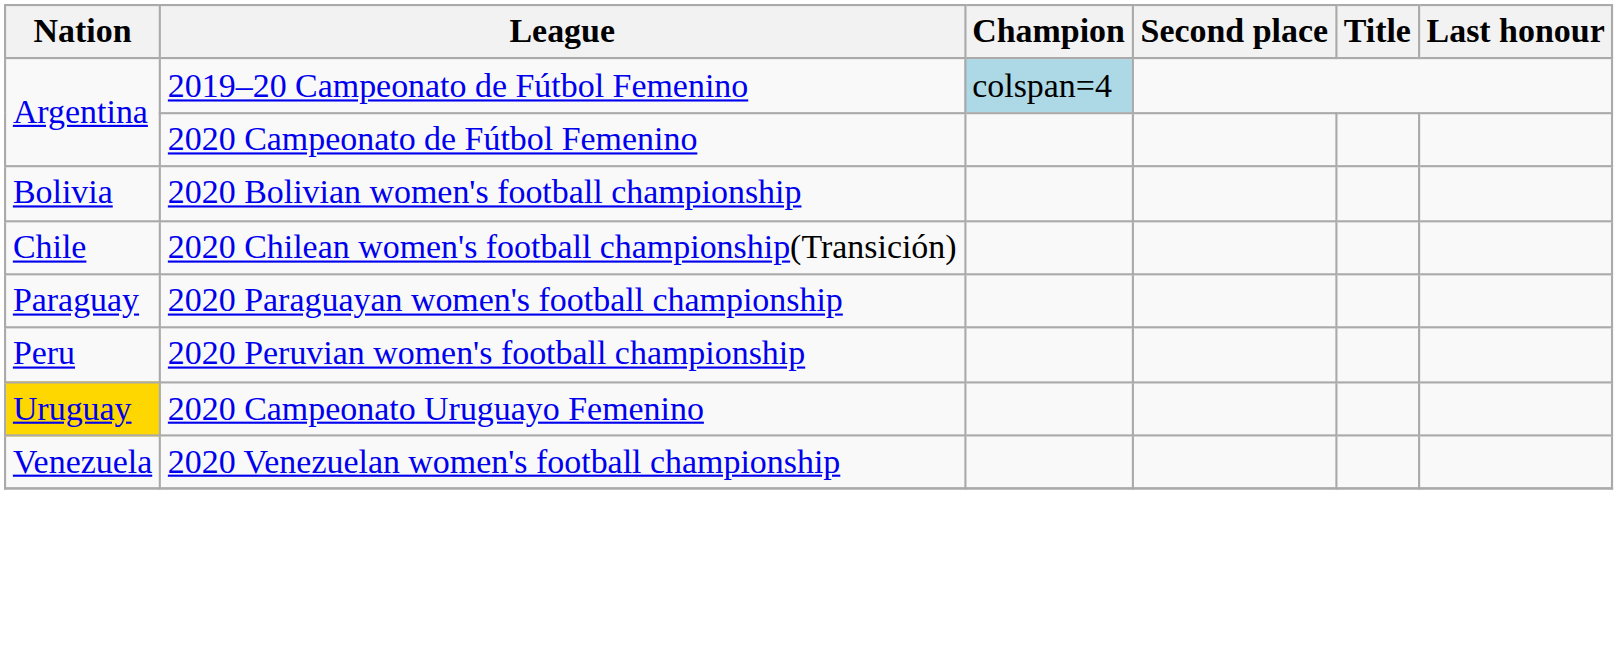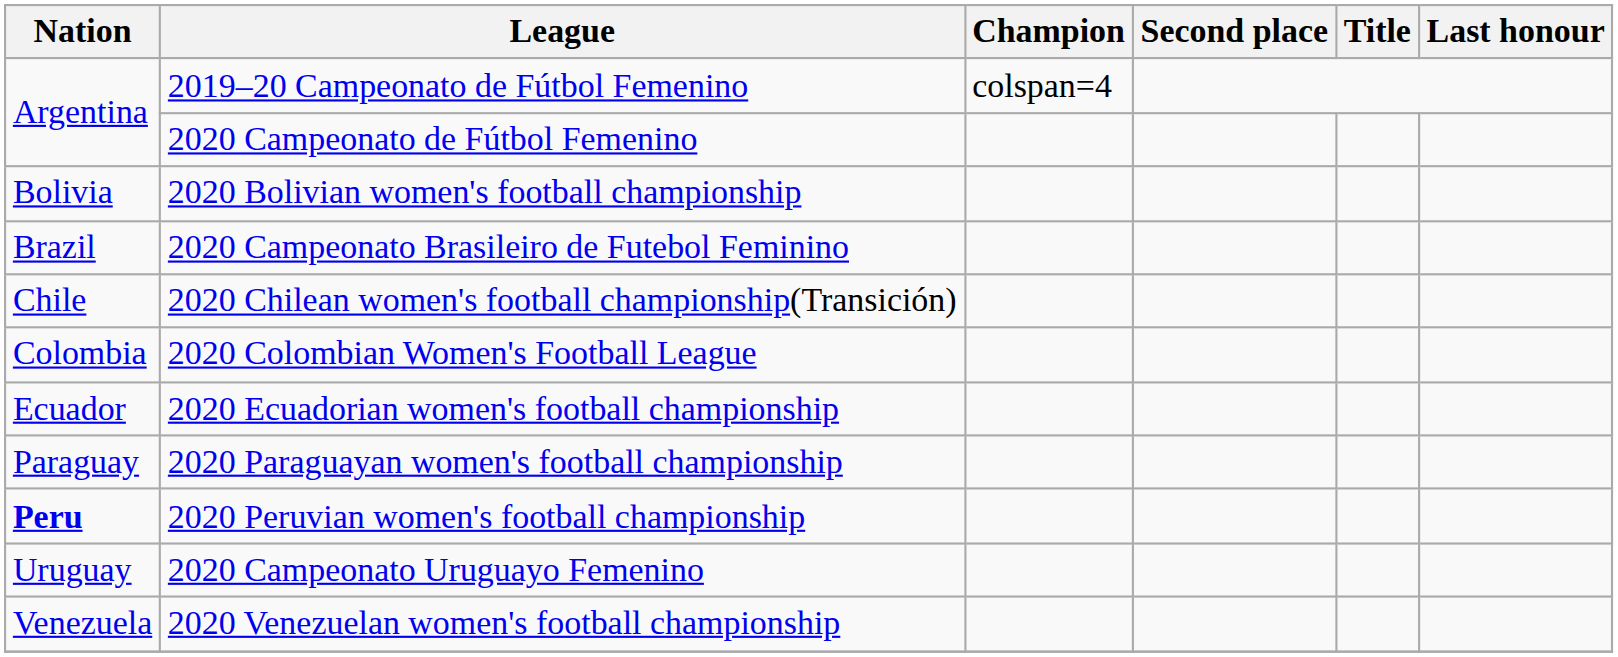(1042, 85) lightblue background -> (1042, 85) no background
+ row: (508, 246)
+ row: (462, 354)
+ row: (503, 407)
(44, 354) normal -> (48, 515) bold
(72, 407) gold background -> (72, 569) no background
